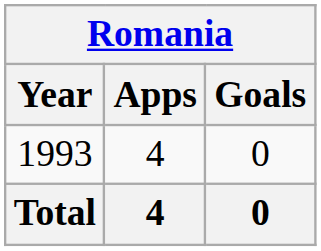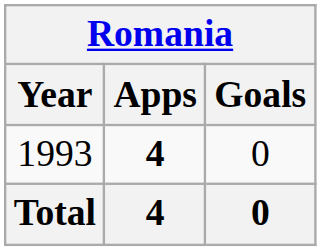(155, 153) normal -> (155, 153) bold
